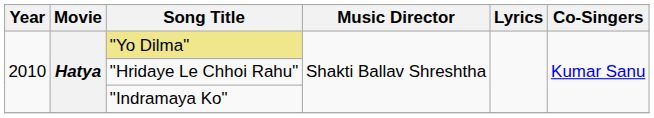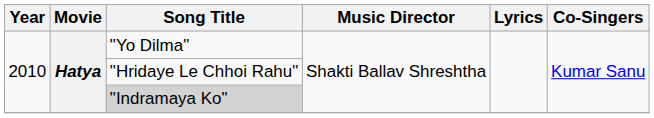(150, 44) khaki background -> (150, 44) no background
(169, 98) no background -> (169, 98) lightgrey background
